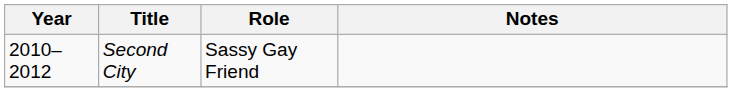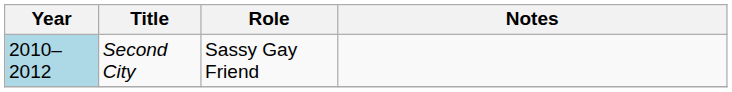(35, 60) no background -> (35, 60) lightblue background
